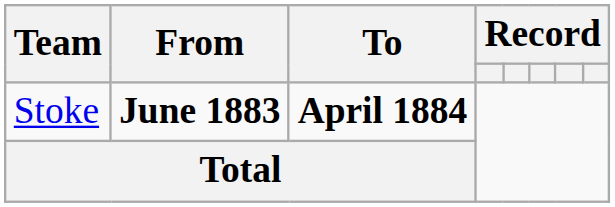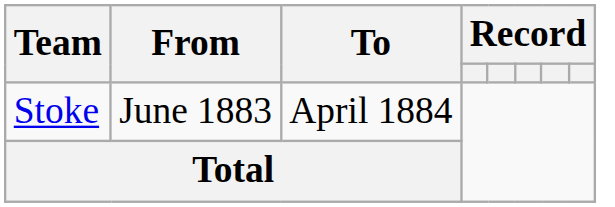(200, 110) bold -> (196, 110) normal
(382, 110) bold -> (371, 110) normal
